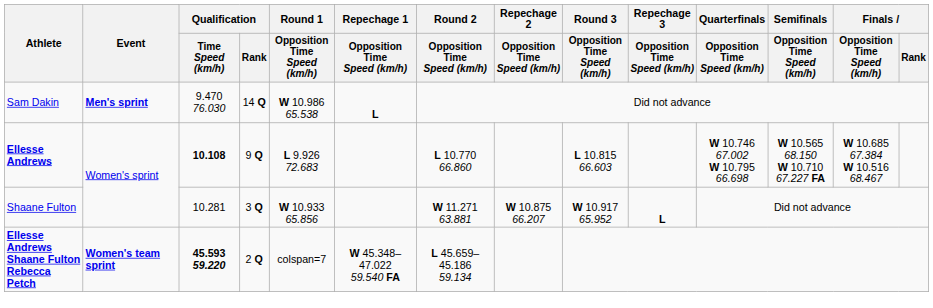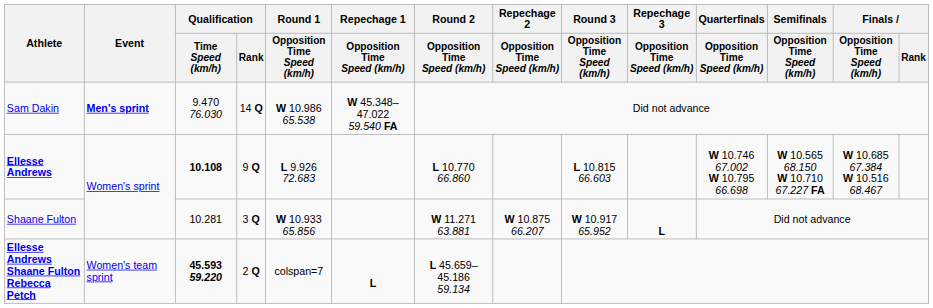(375, 115) L -> (373, 115) W 45.348–47.022 59.540 FA
(123, 260) bold -> (122, 272) normal
(375, 266) W 45.348–47.022 59.540 FA -> (373, 284) L
